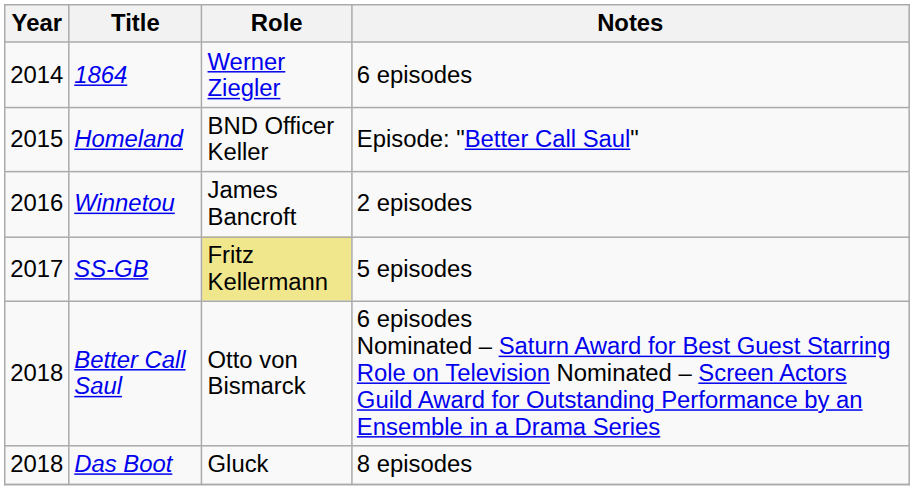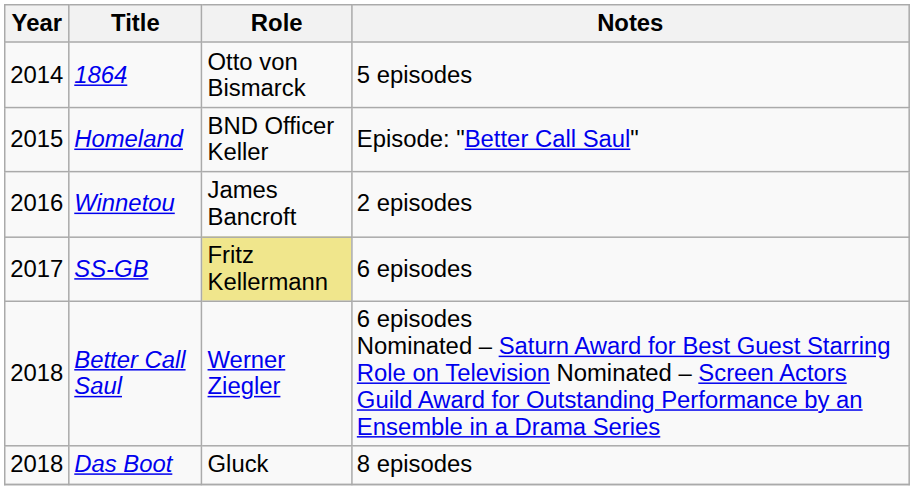(246, 74) Werner Ziegler -> (257, 74) Otto von Bismarck
(415, 74) 6 episodes -> (415, 74) 5 episodes
(415, 268) 5 episodes -> (415, 268) 6 episodes
(257, 373) Otto von Bismarck -> (246, 373) Werner Ziegler
